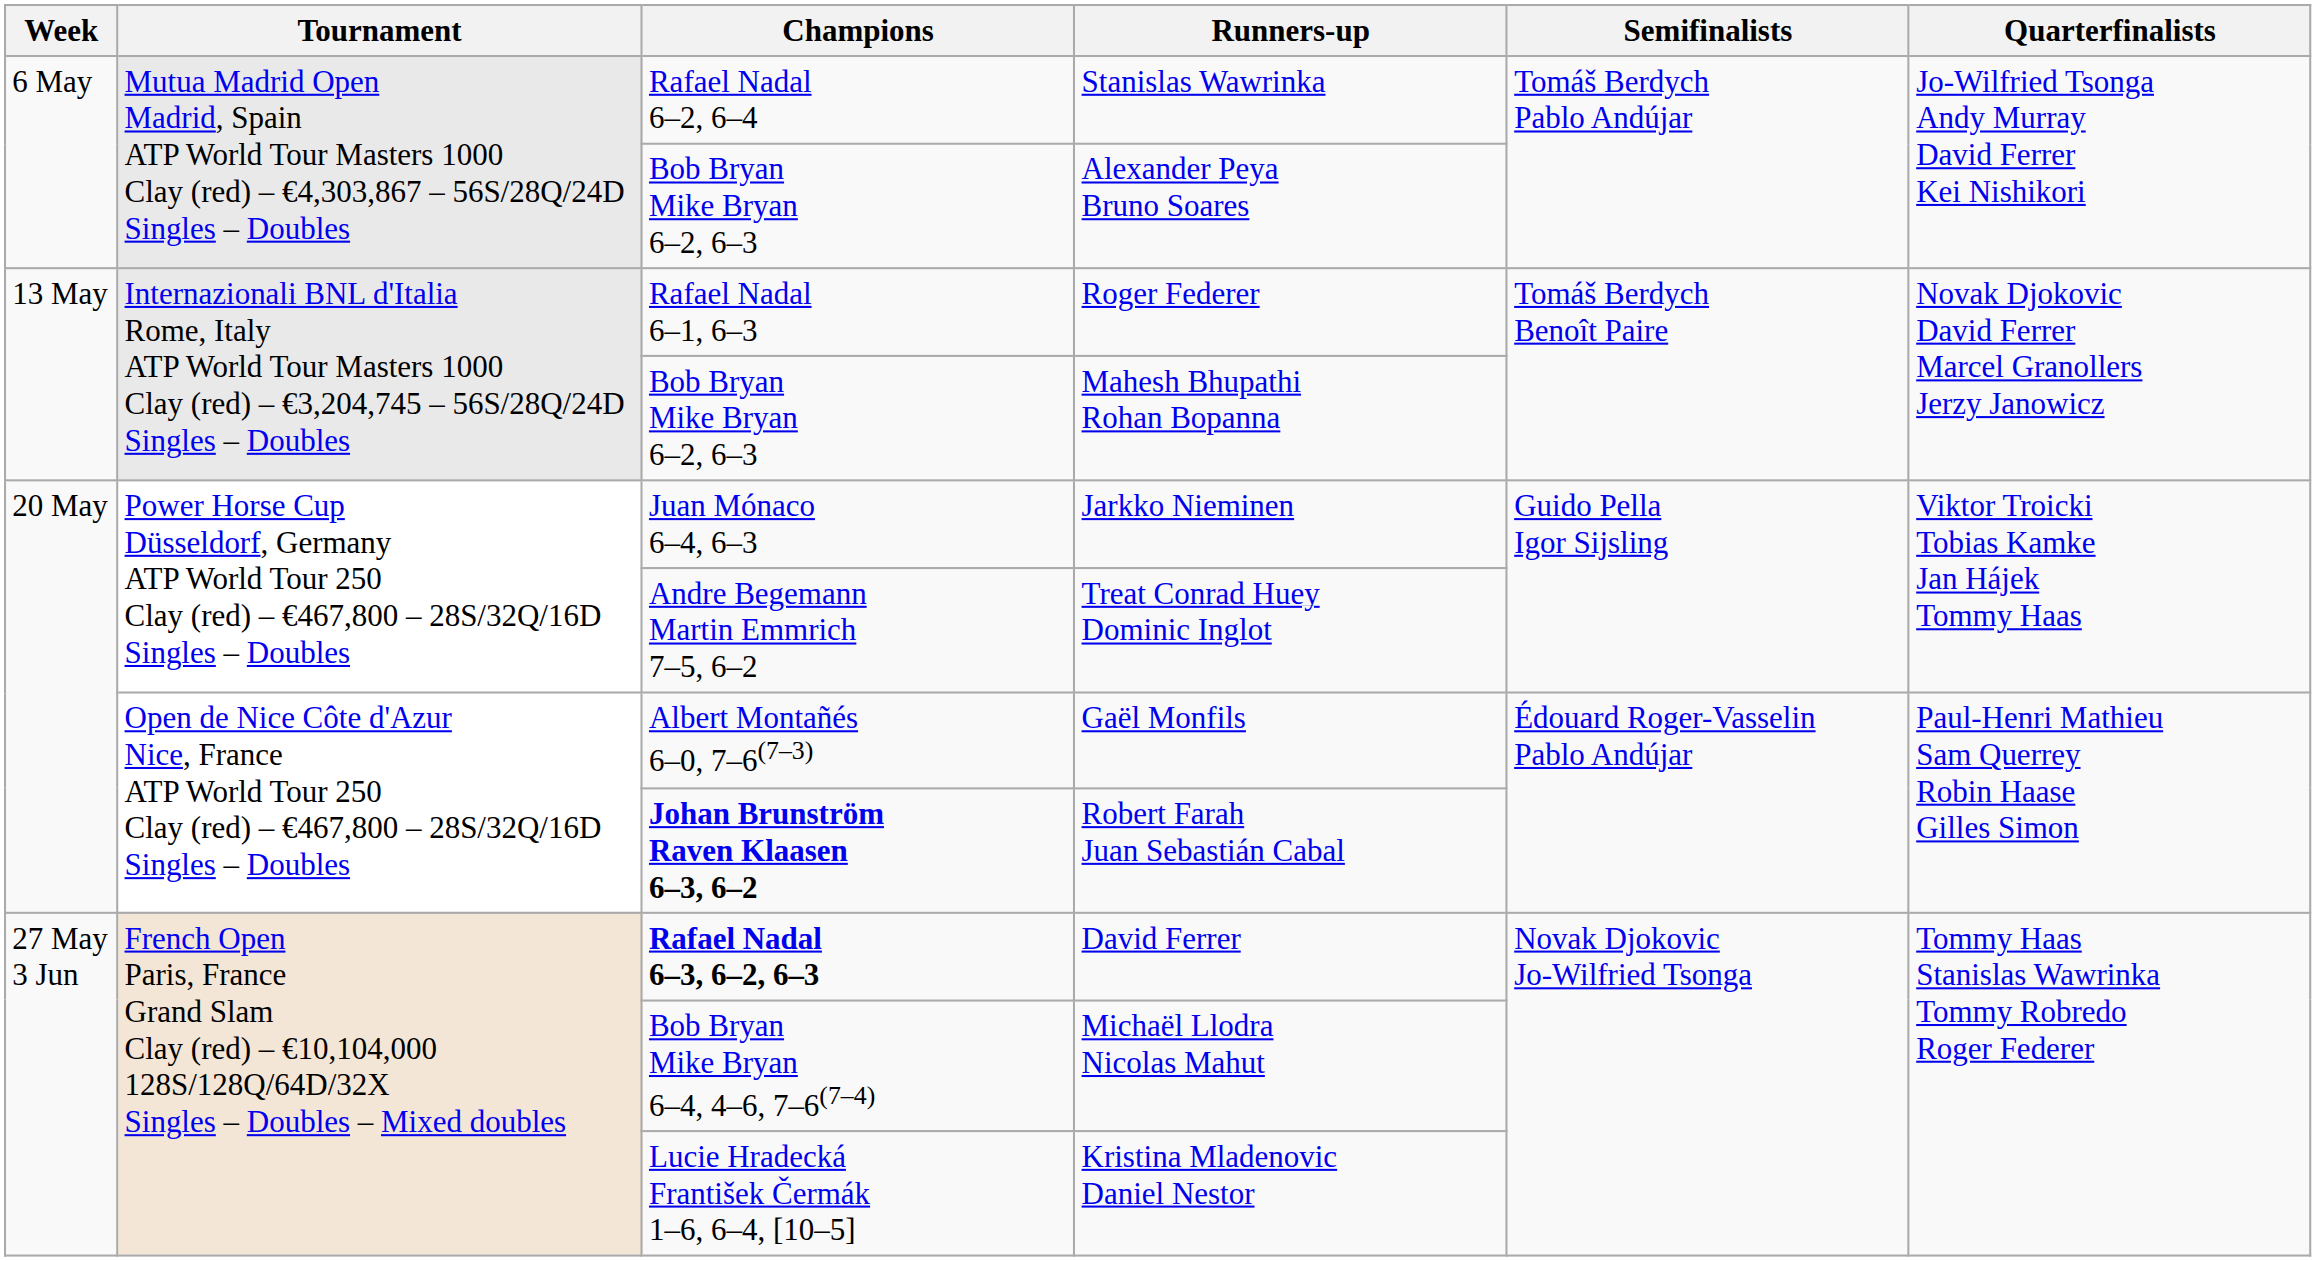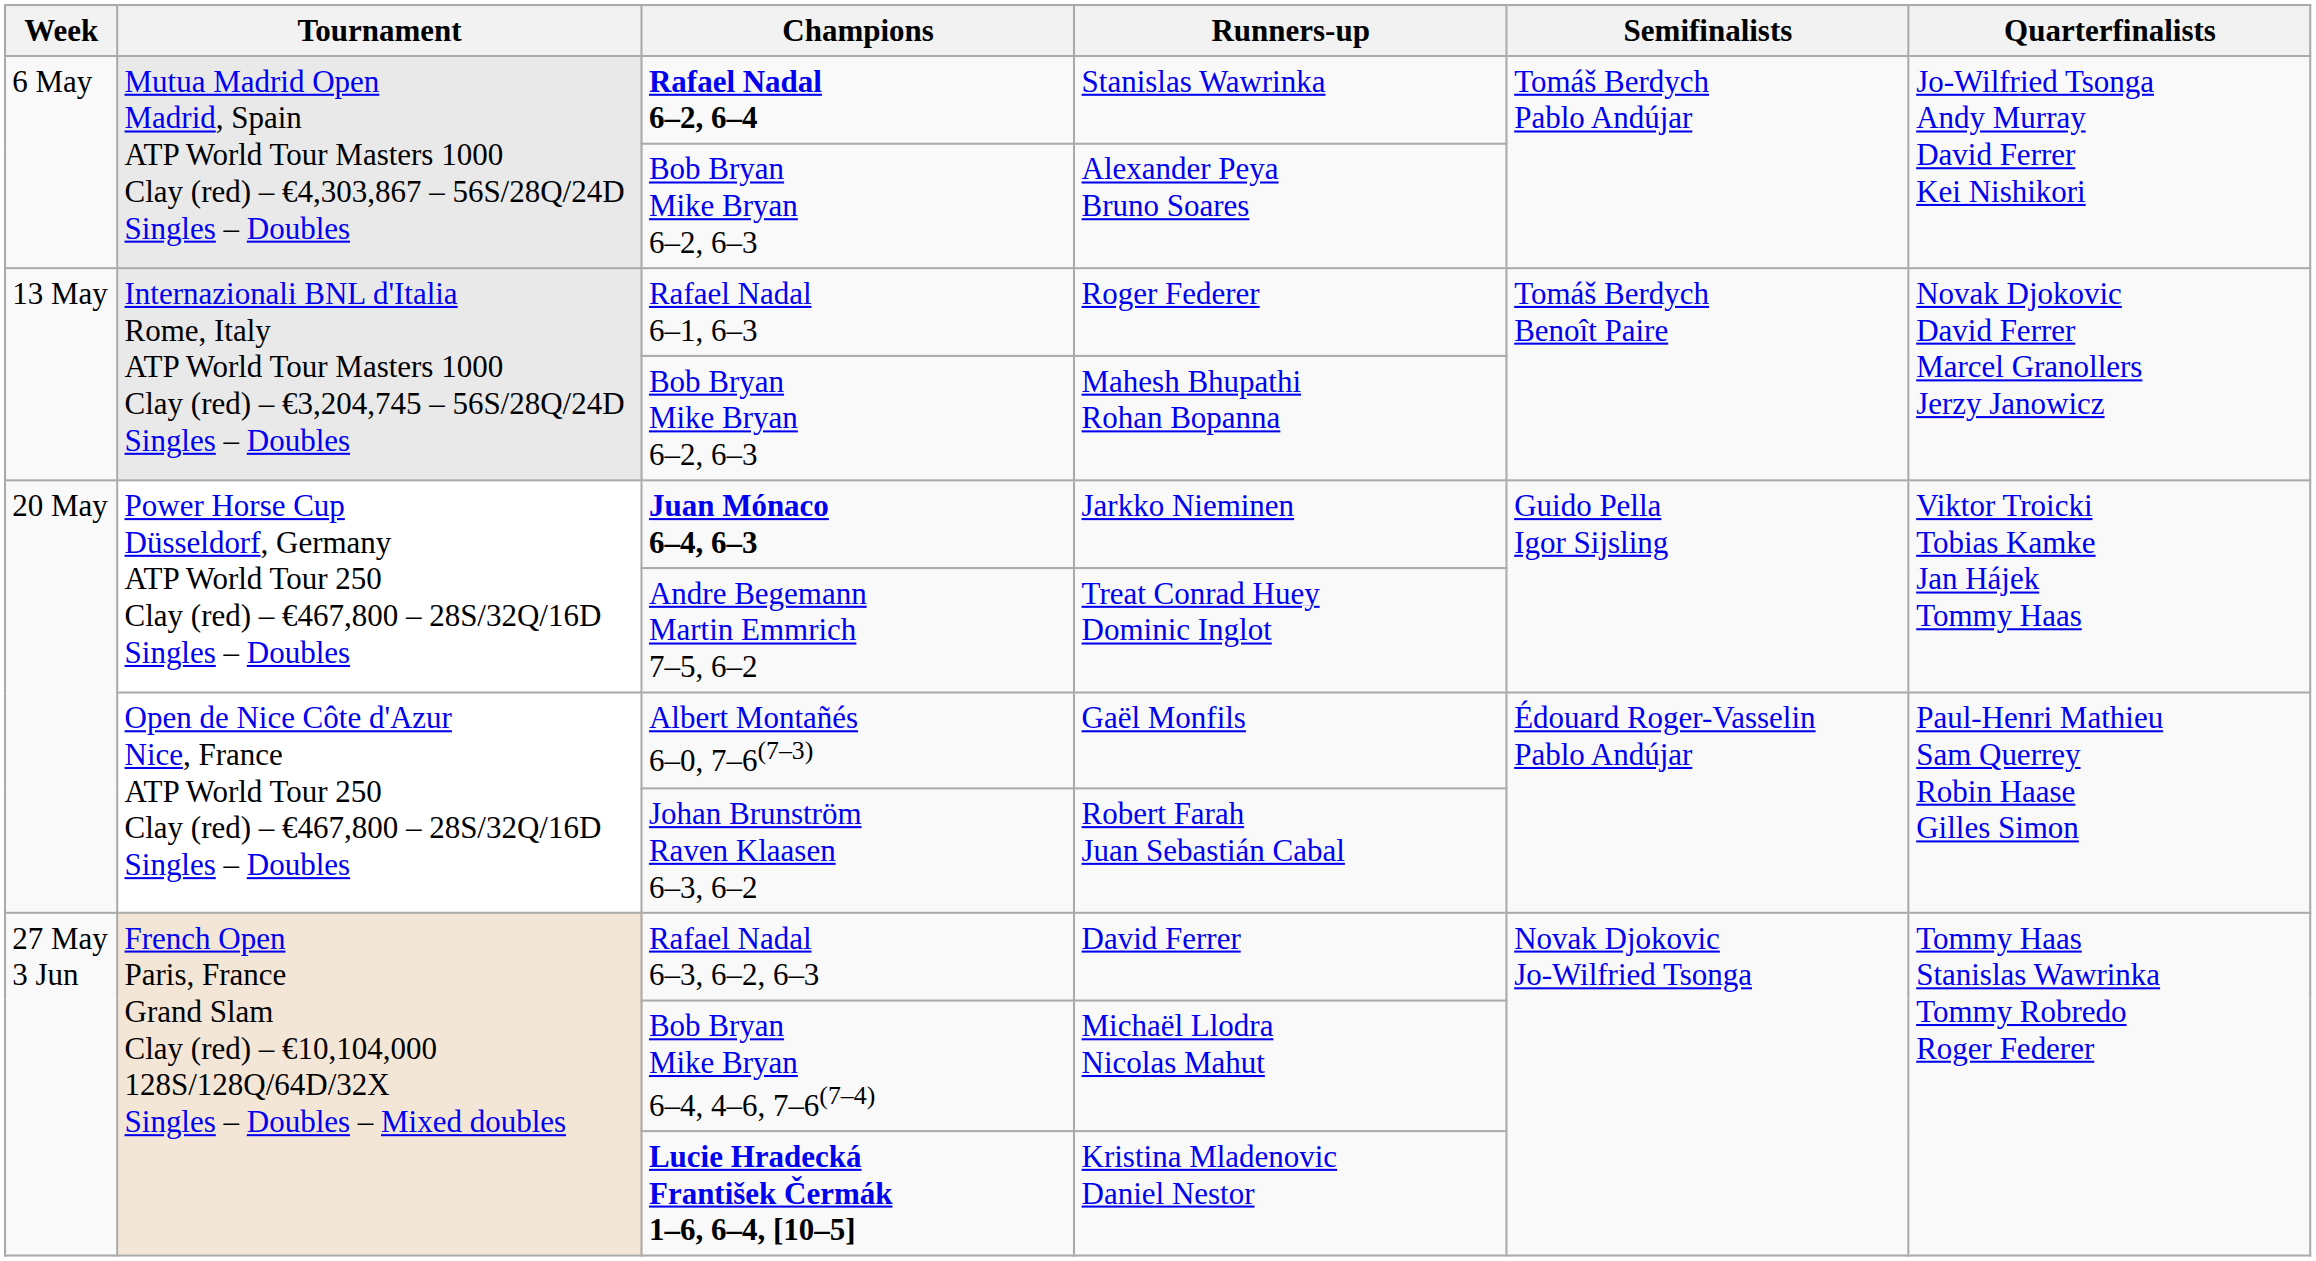(730, 99) normal -> (735, 99) bold
(732, 524) normal -> (739, 524) bold
(766, 849) bold -> (755, 849) normal
(735, 955) bold -> (734, 955) normal
(760, 1192) normal -> (771, 1192) bold
